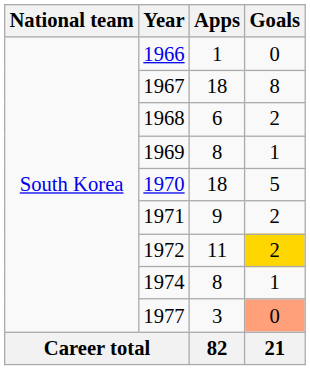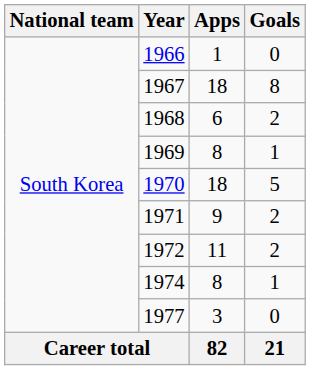(275, 250) gold background -> (275, 250) no background
(275, 315) lightsalmon background -> (275, 315) no background
